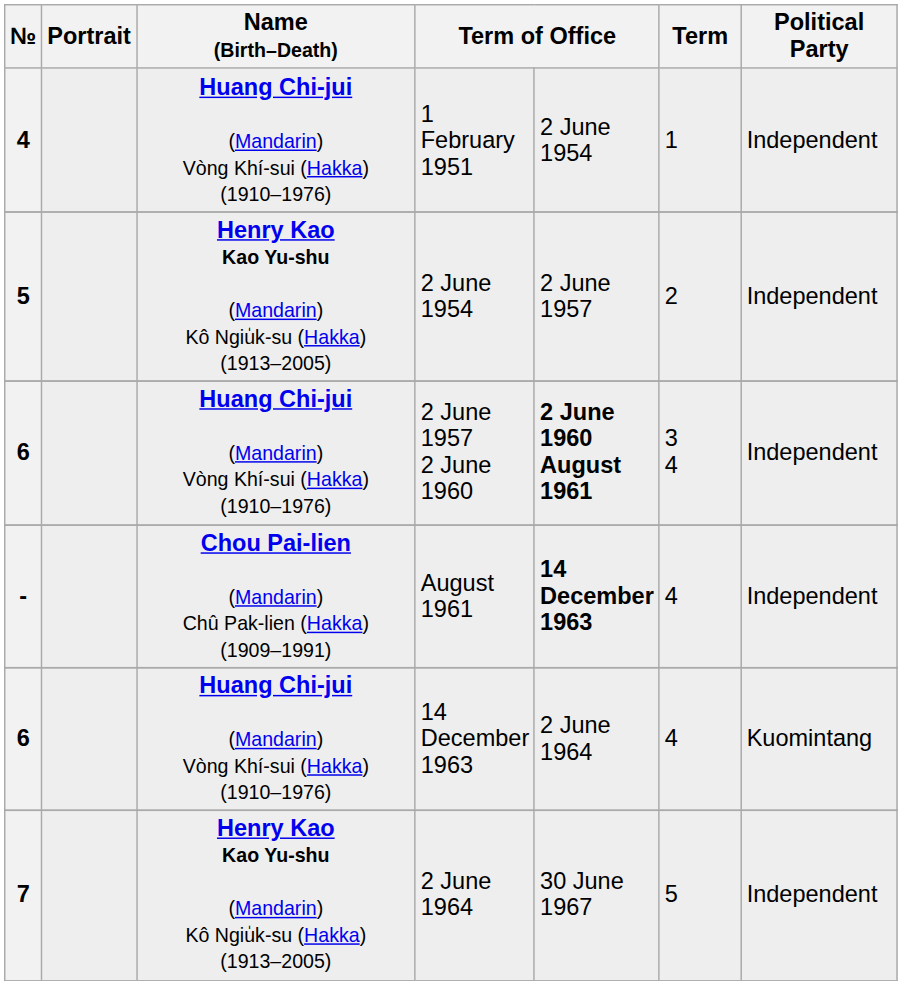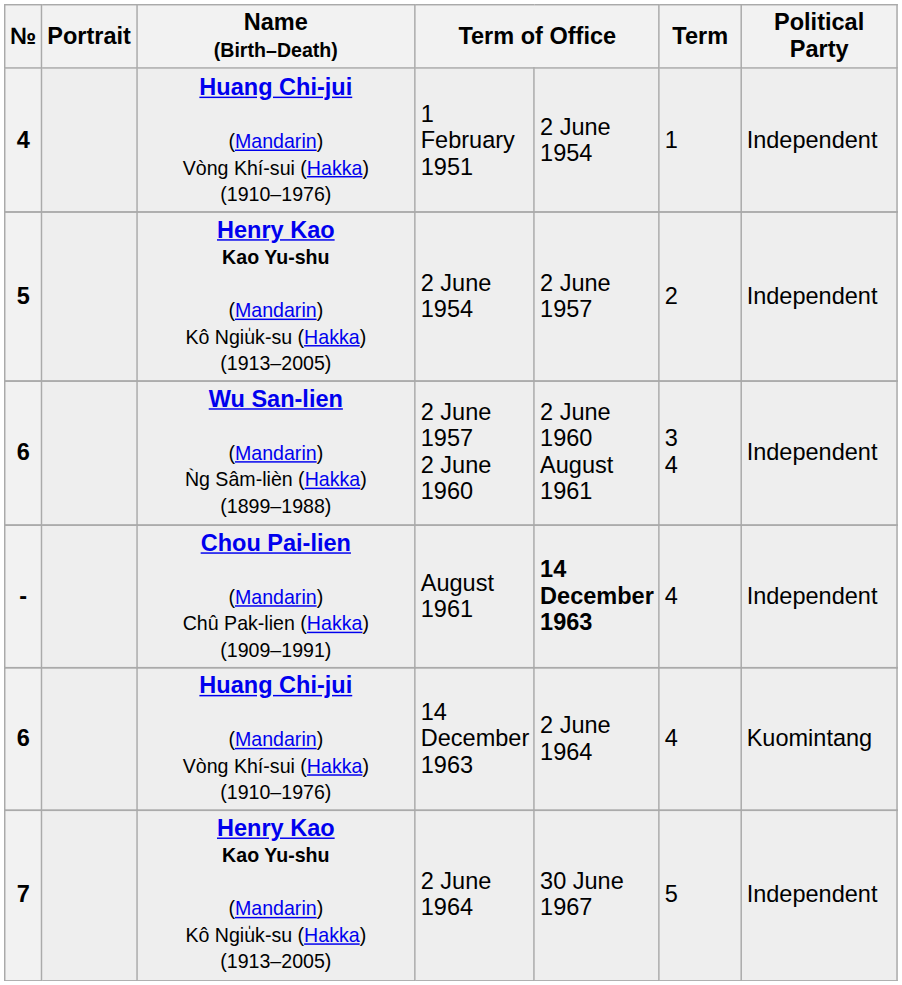(276, 452) Huang Chi-jui (Mandarin) Vòng Khí-sui (Hakka) (1910–1976) -> (276, 452) Wu San-lien (Mandarin) Ǹg Sâm-lièn (Hakka) (1899–1988)
(581, 452) bold -> (577, 452) normal
